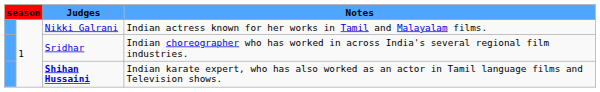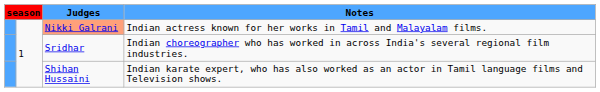(81, 27) no background -> (81, 27) lightsalmon background
(67, 74) bold -> (67, 74) normal
